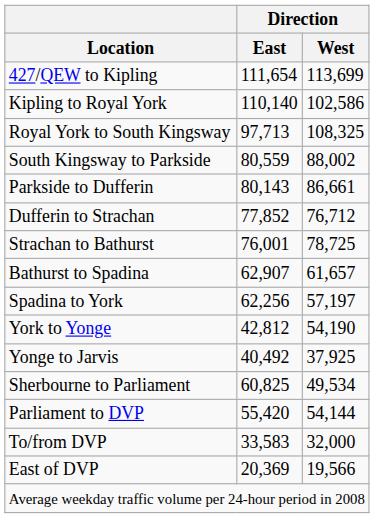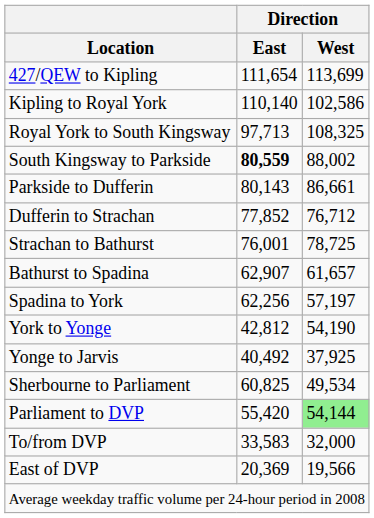(265, 160) normal -> (265, 160) bold
(331, 413) no background -> (331, 413) lightgreen background
